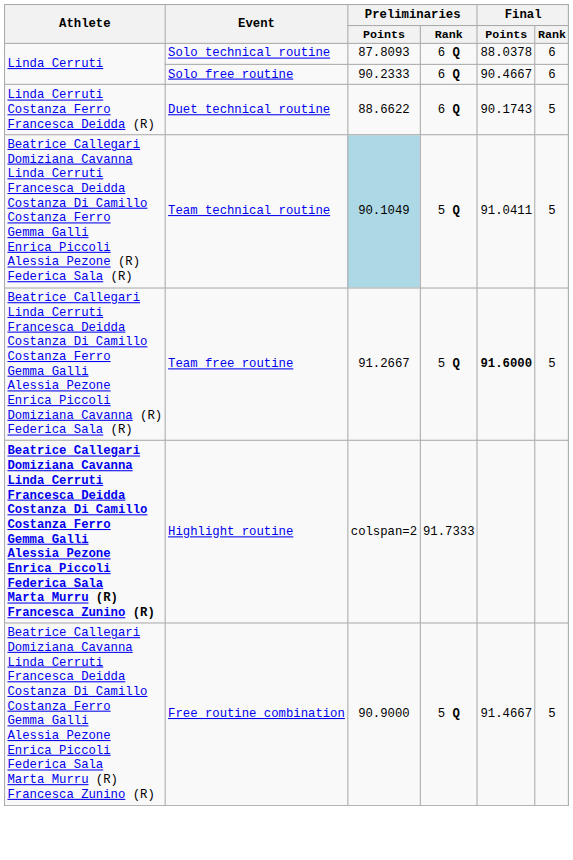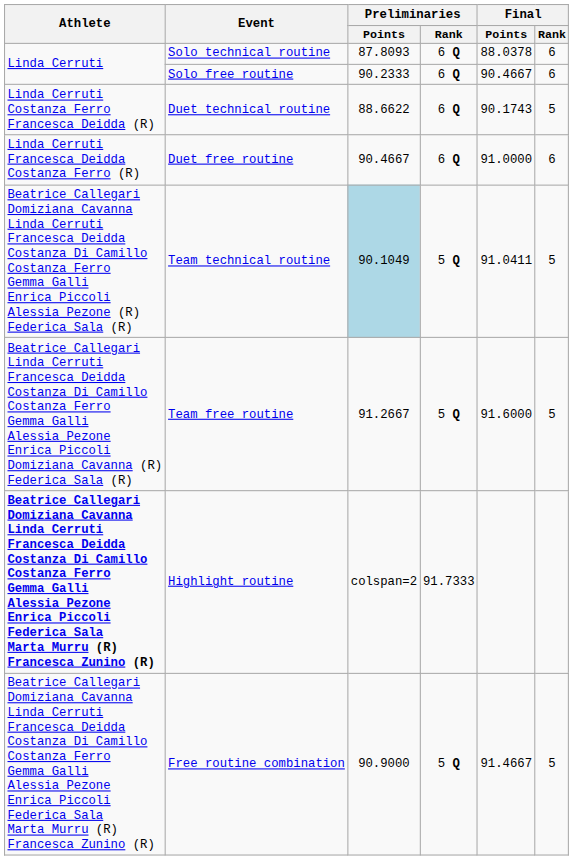+ row: (231, 159)
(506, 364) bold -> (506, 414) normal
